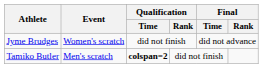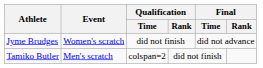(148, 56) bold -> (147, 56) normal
